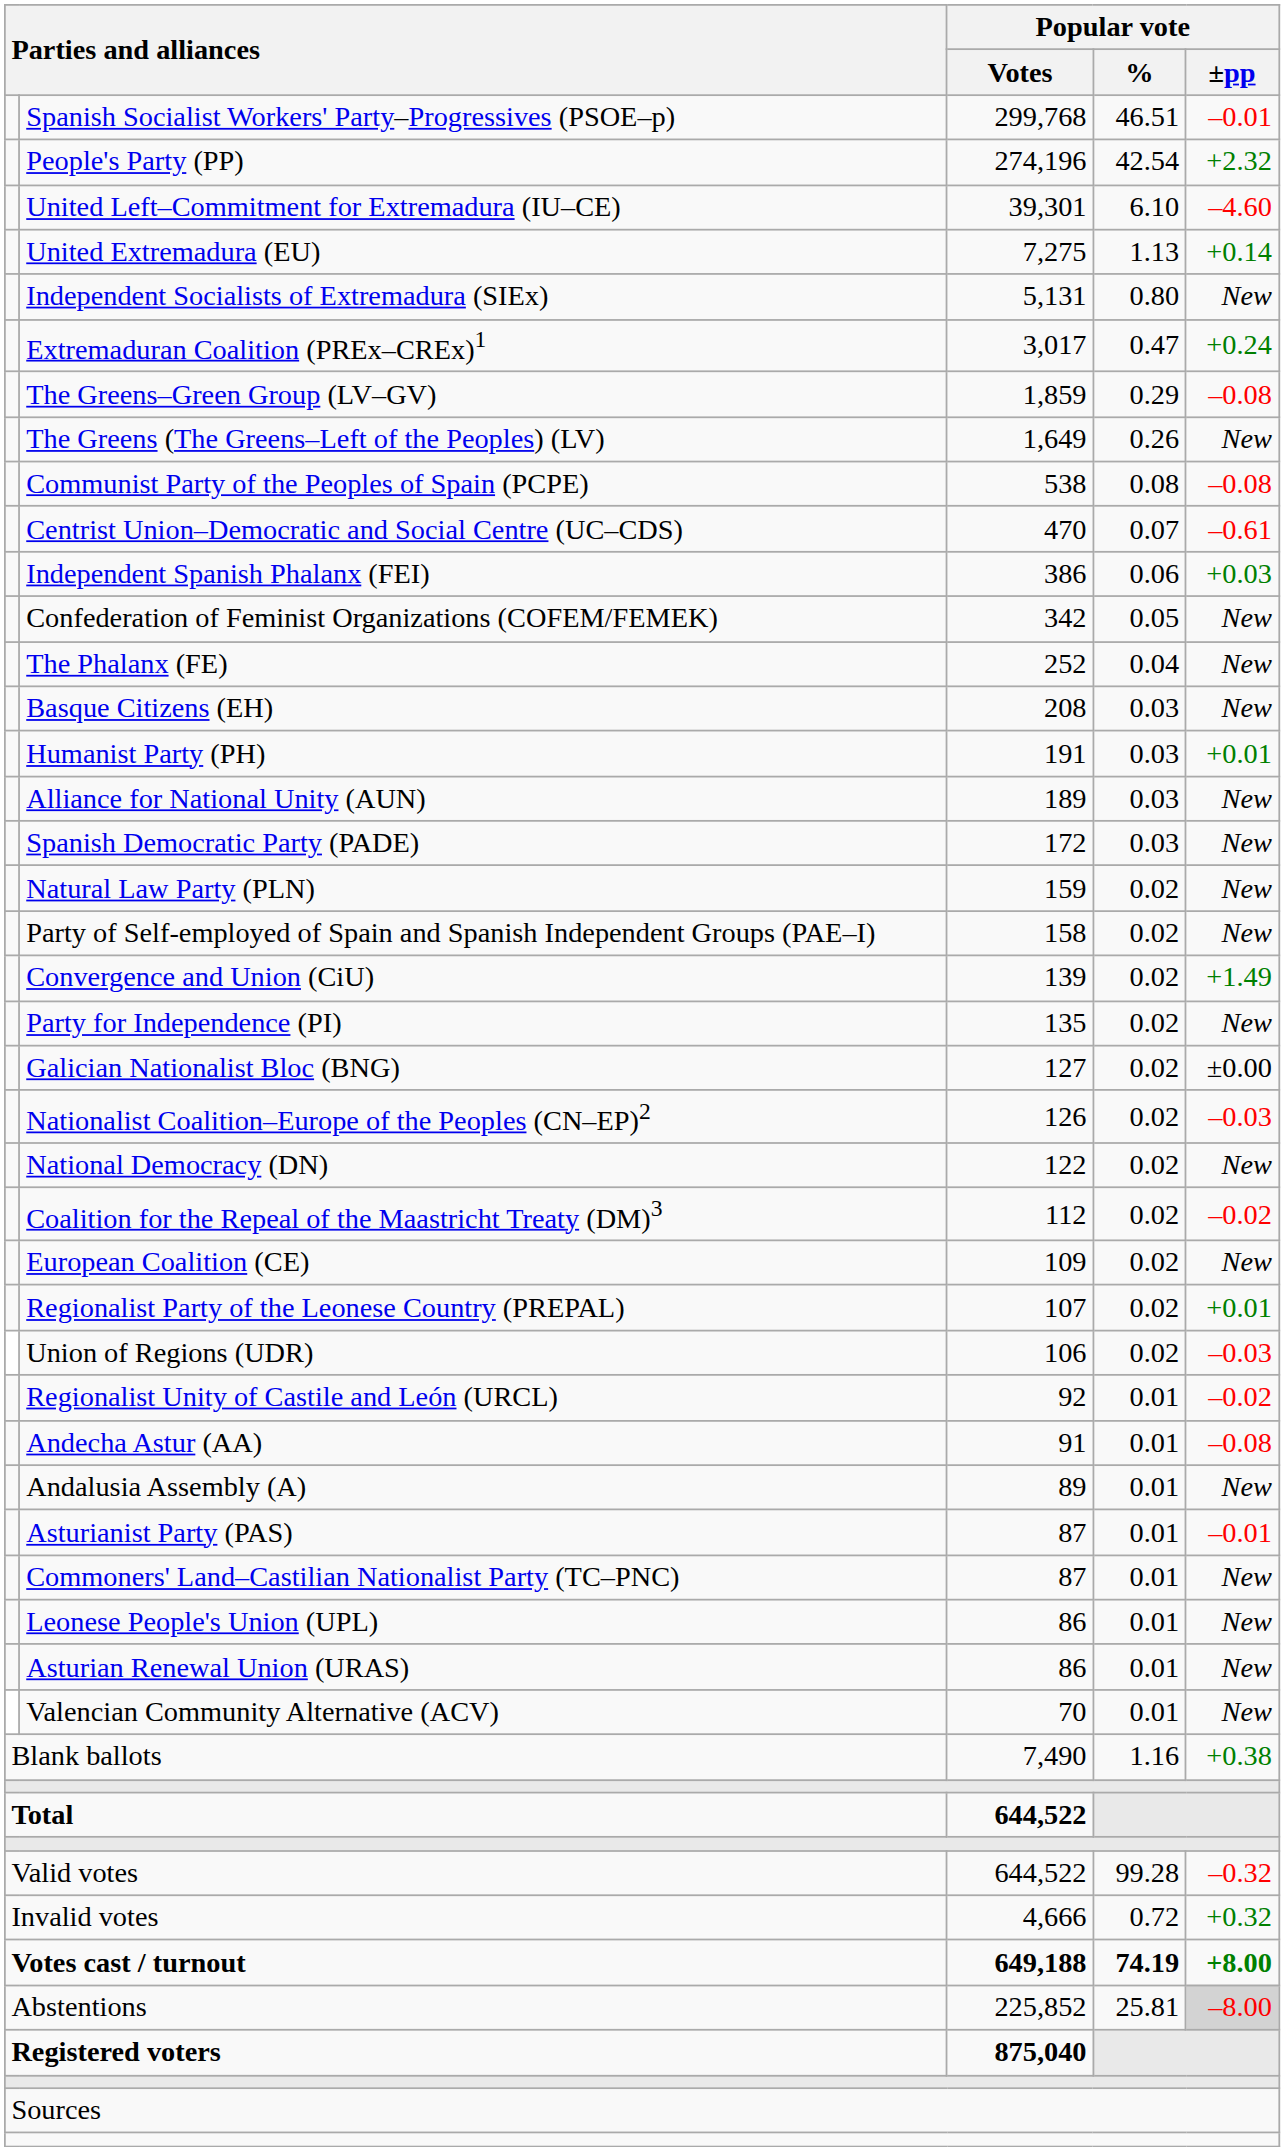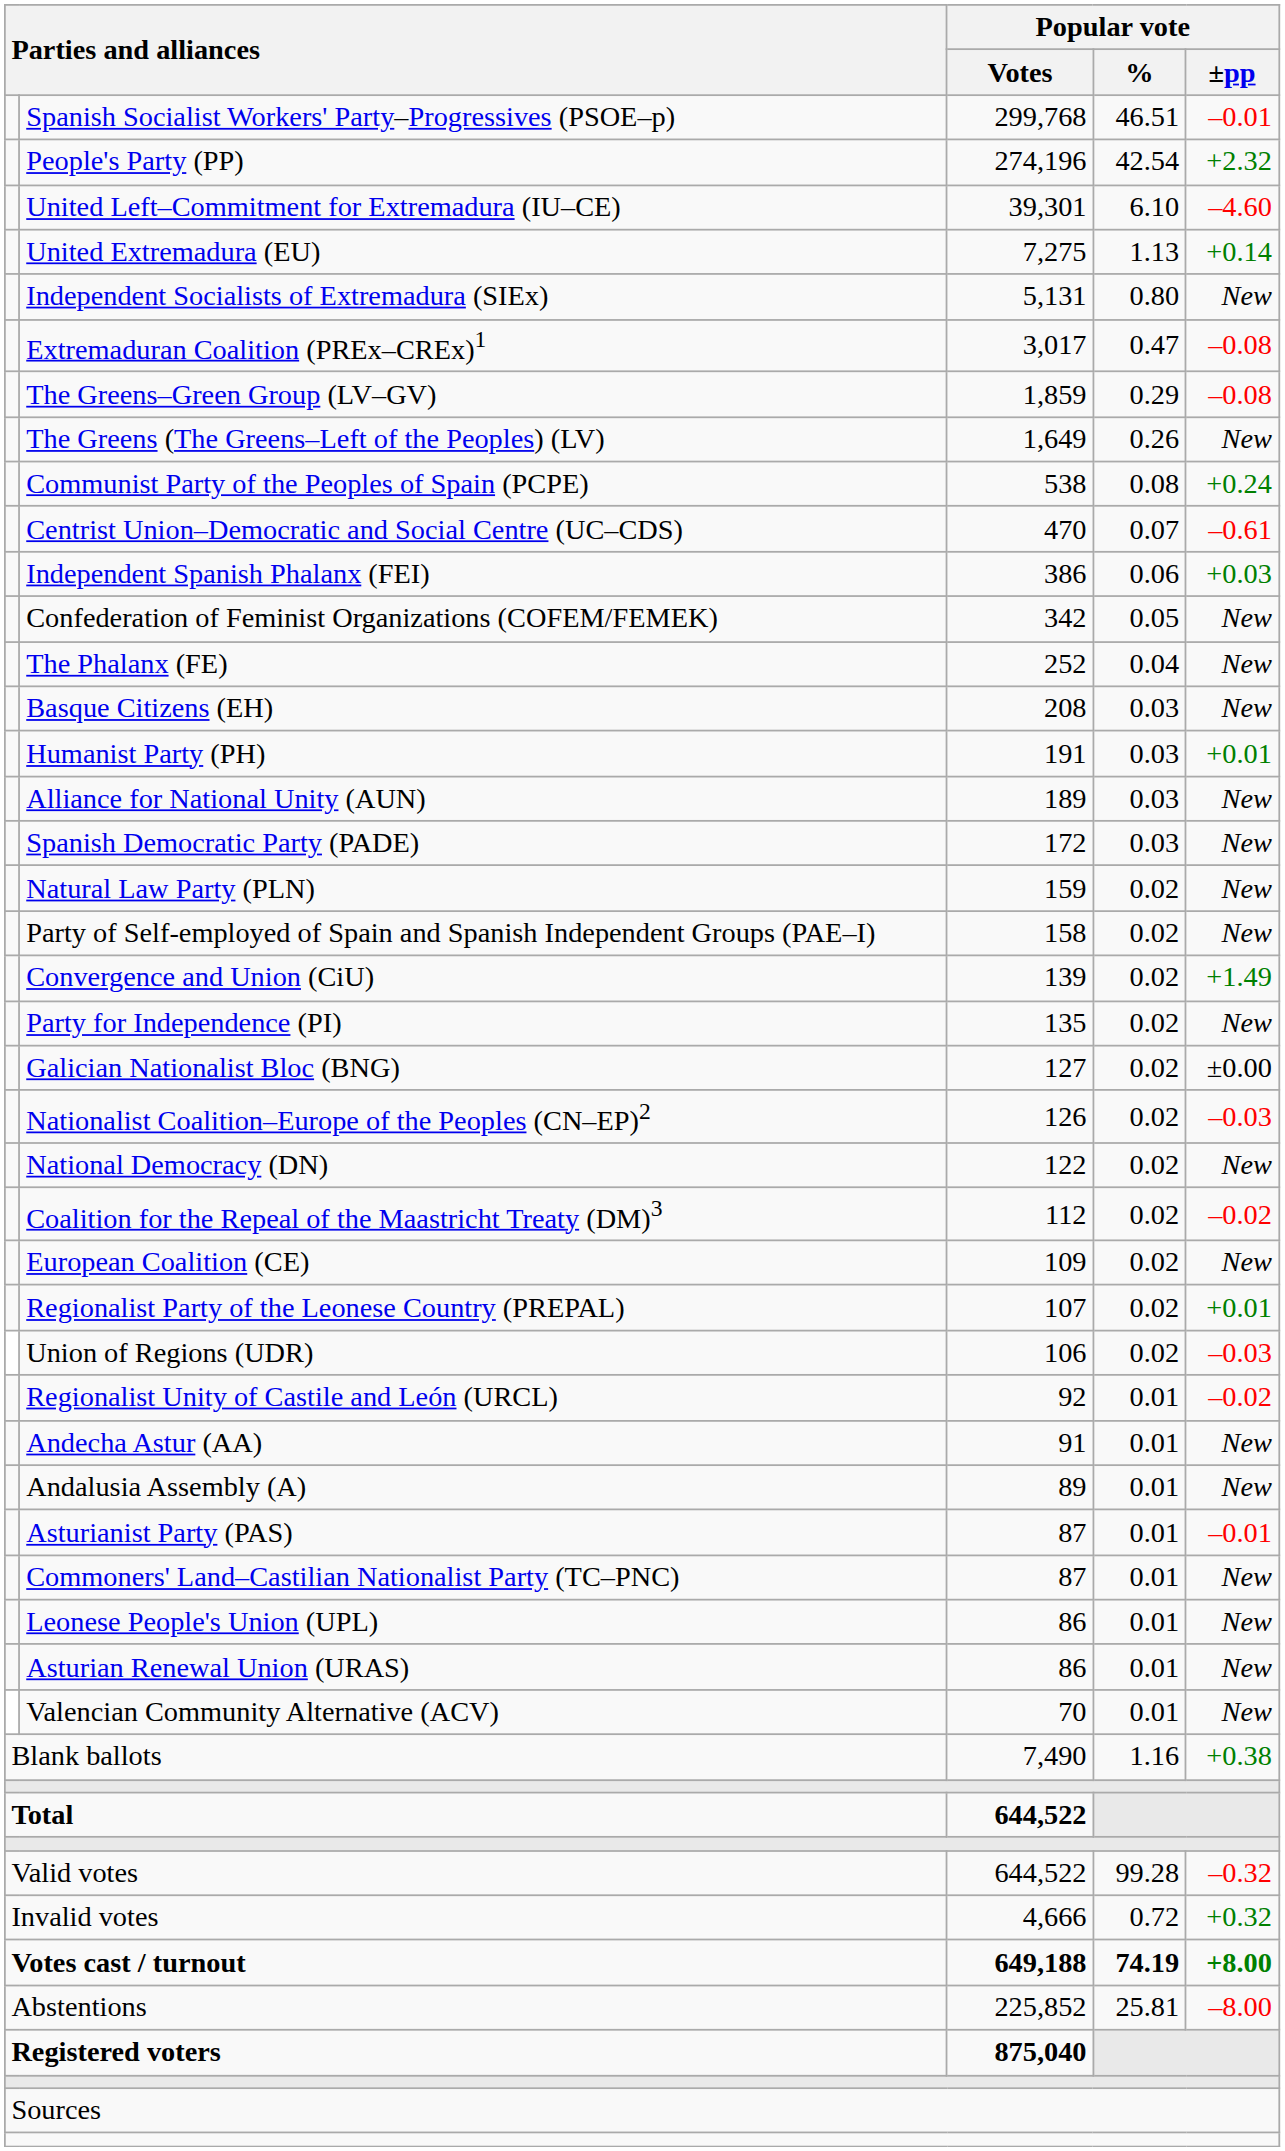(1239, 345) +0.24 -> (1240, 345) –0.08
(1240, 483) –0.08 -> (1239, 483) +0.24
(1240, 1442) –0.08 -> (1247, 1442) New
(1240, 2007) lightgrey background -> (1240, 2007) no background
